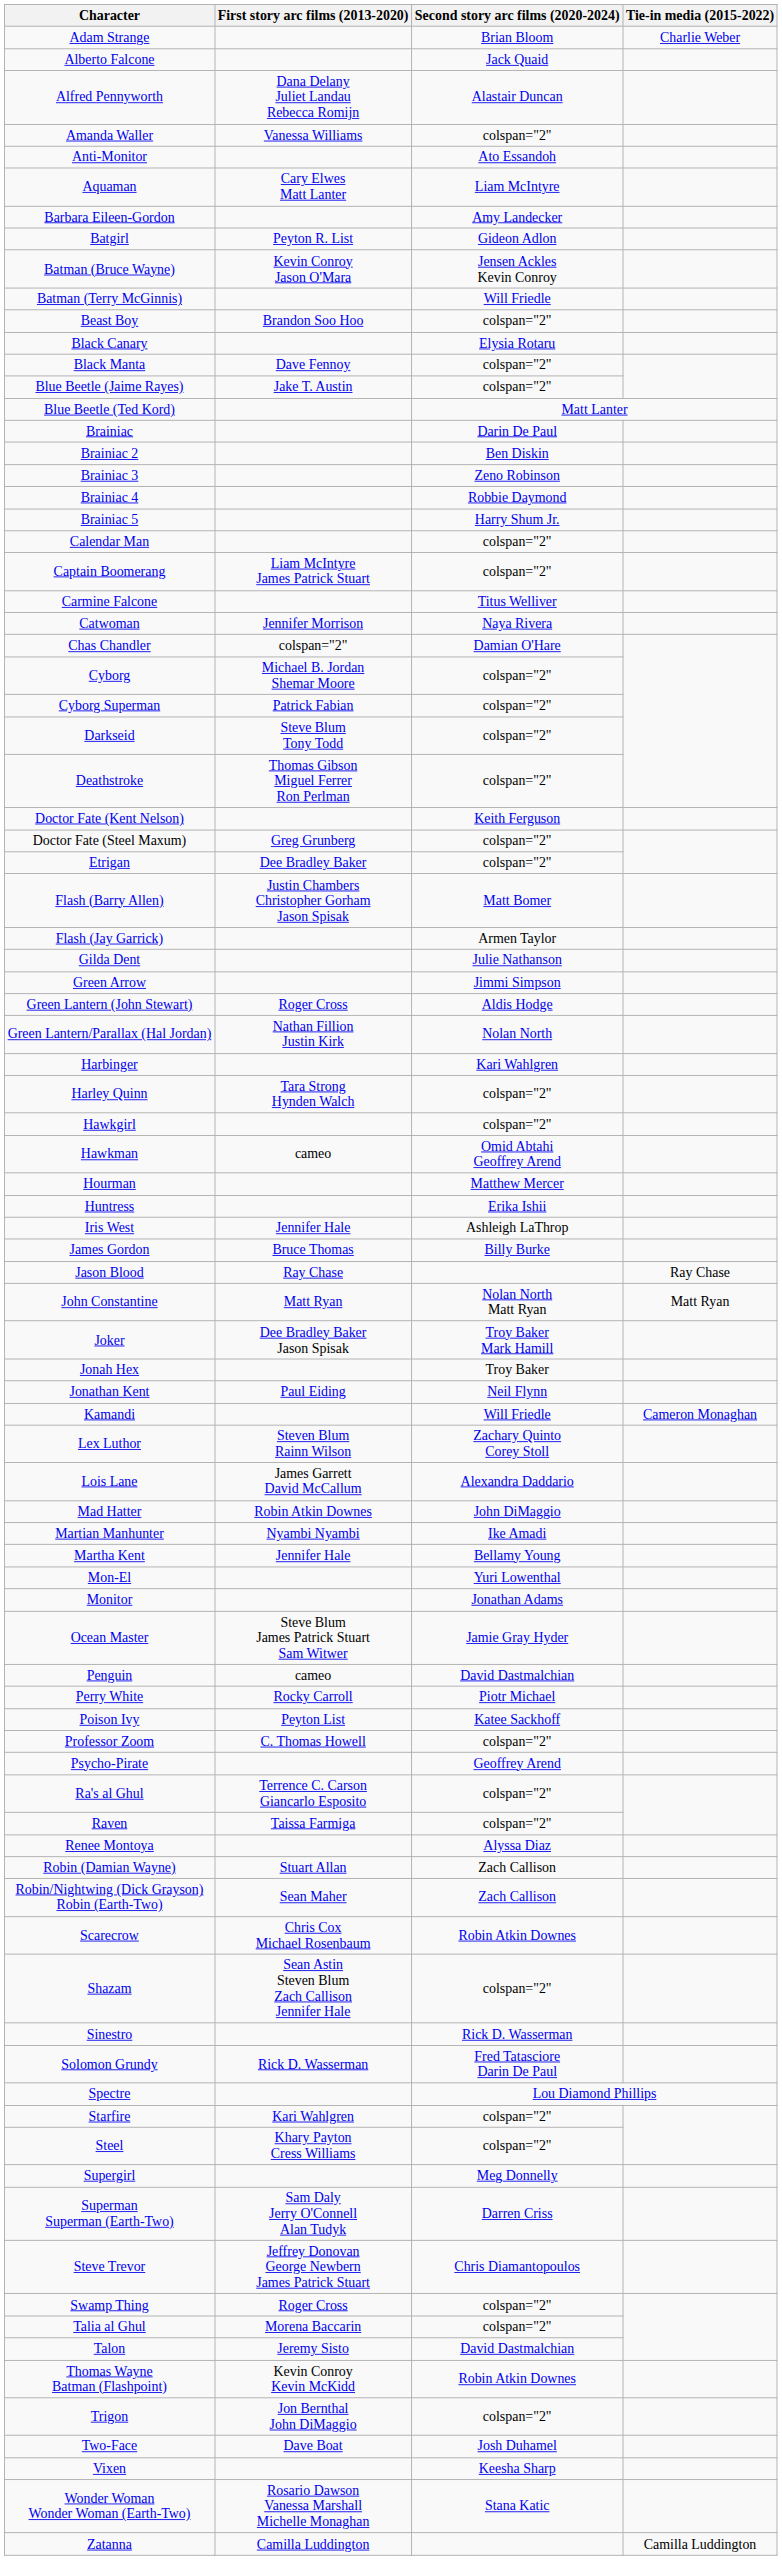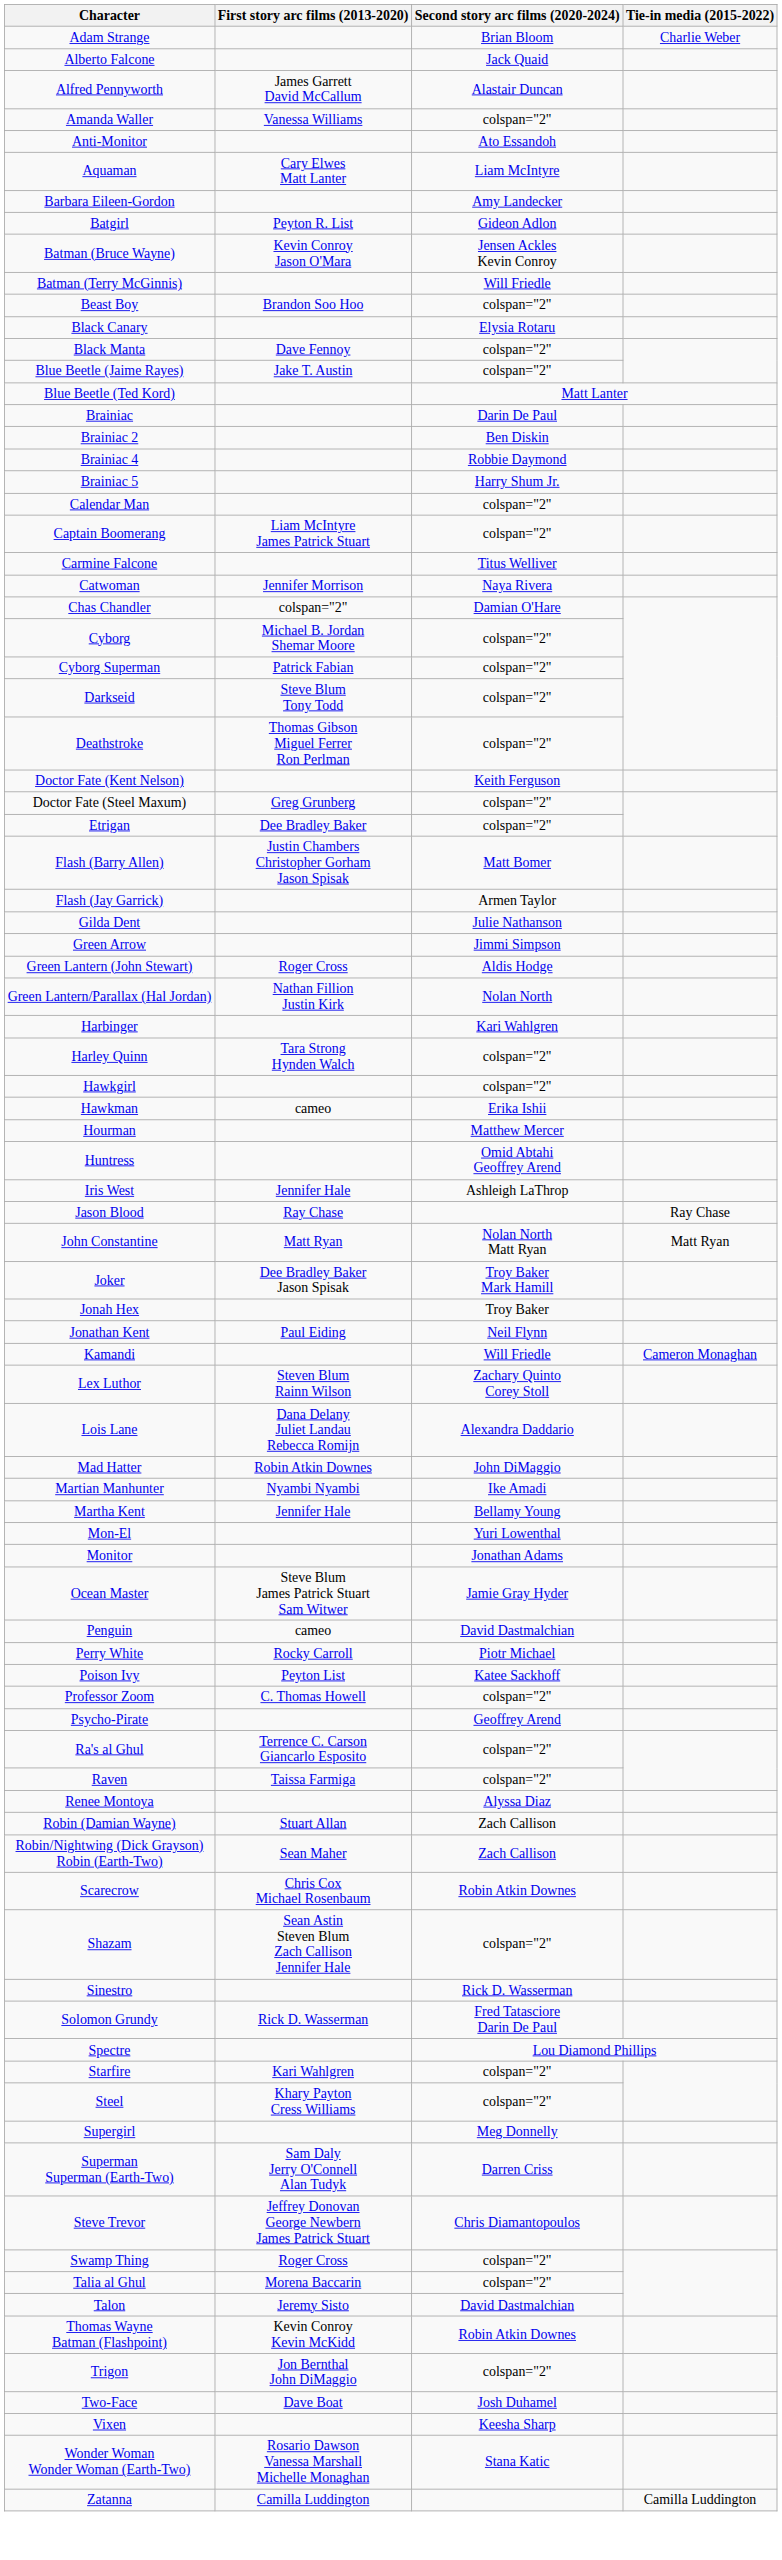(313, 97) Dana Delany Juliet Landau Rebecca Romijn -> (313, 89) James Garrett David McCallum
- row: (109, 475)
(517, 1154) Omid Abtahi Geoffrey Arend -> (517, 1108) Erika Ishii
(517, 1206) Erika Ishii -> (517, 1160) Omid Abtahi Geoffrey Arend
- row: (109, 1250)
(313, 1481) James Garrett David McCallum -> (313, 1429) Dana Delany Juliet Landau Rebecca Romijn
